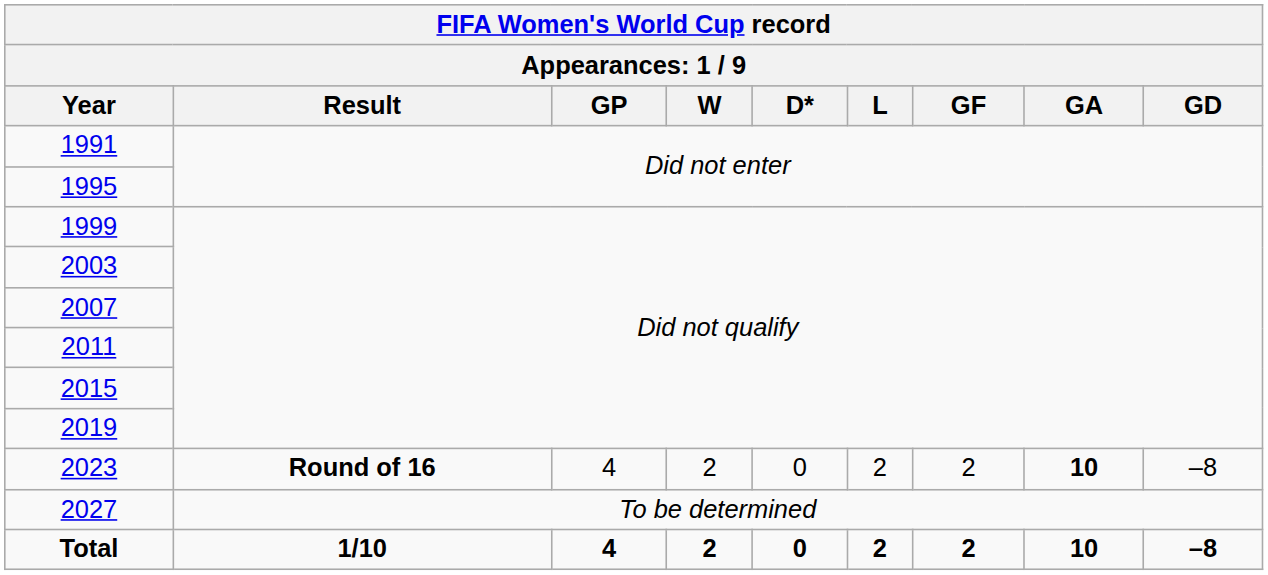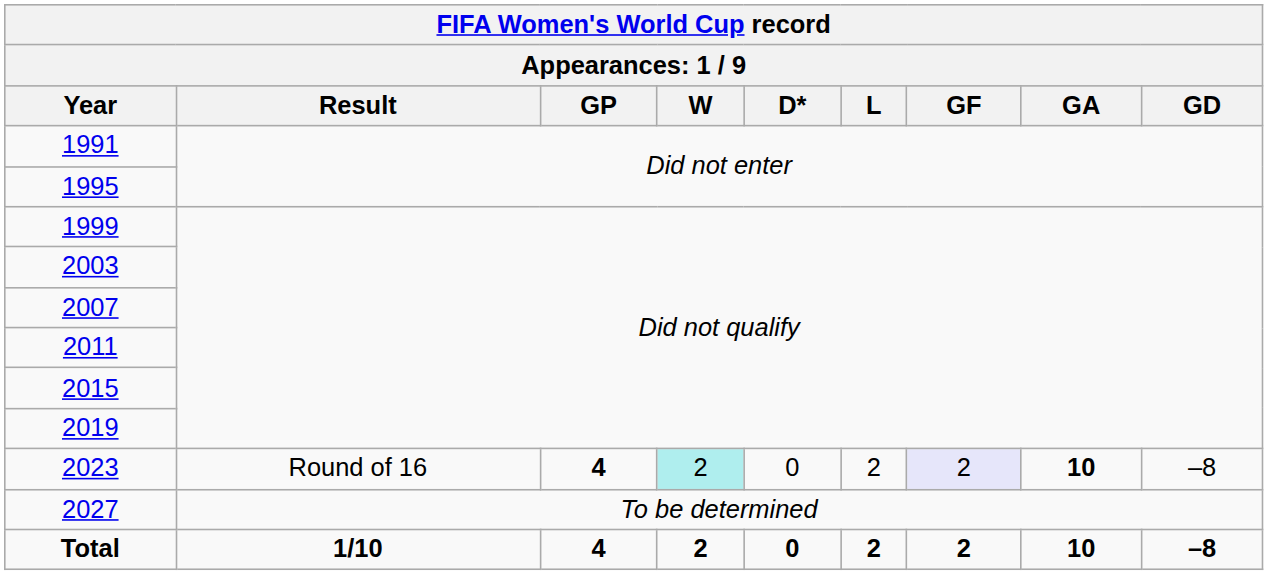(362, 468) bold -> (358, 468) normal
(609, 468) normal -> (599, 468) bold
(710, 468) no background -> (701, 468) paleturquoise background
(969, 468) no background -> (964, 468) lavender background
